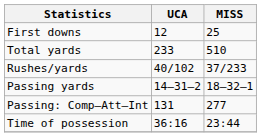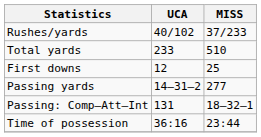rows swapped: (44, 32) <-> (47, 68)
(230, 87) 18–32–1 -> (216, 87) 277
(216, 105) 277 -> (230, 105) 18–32–1
